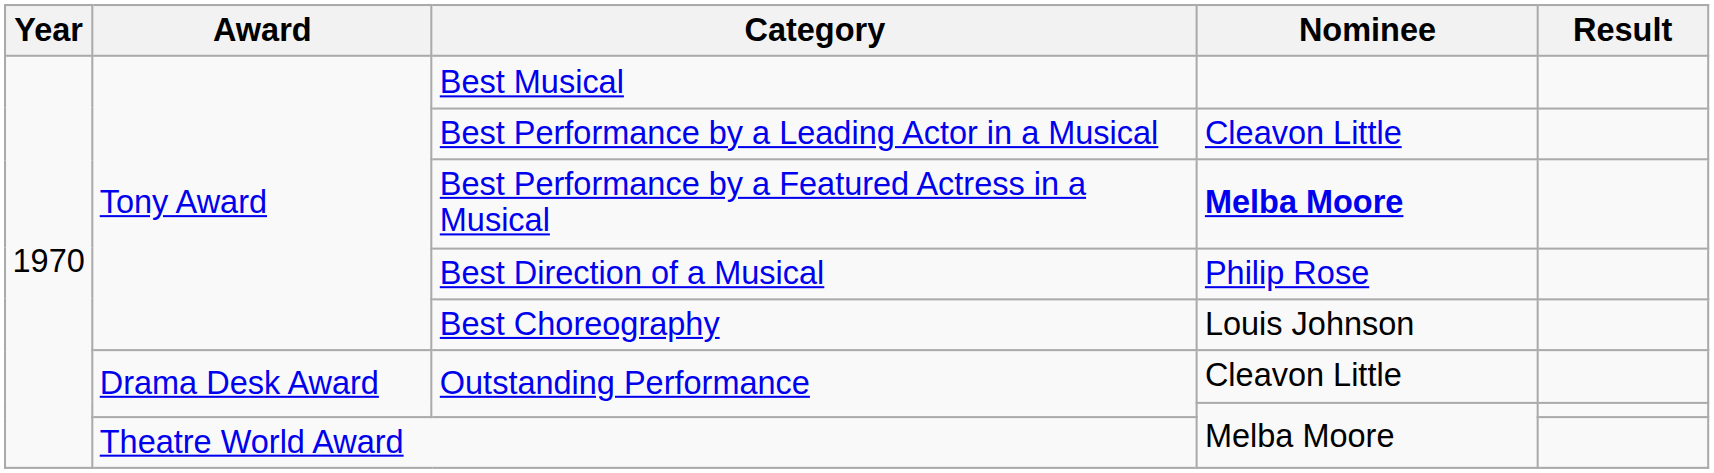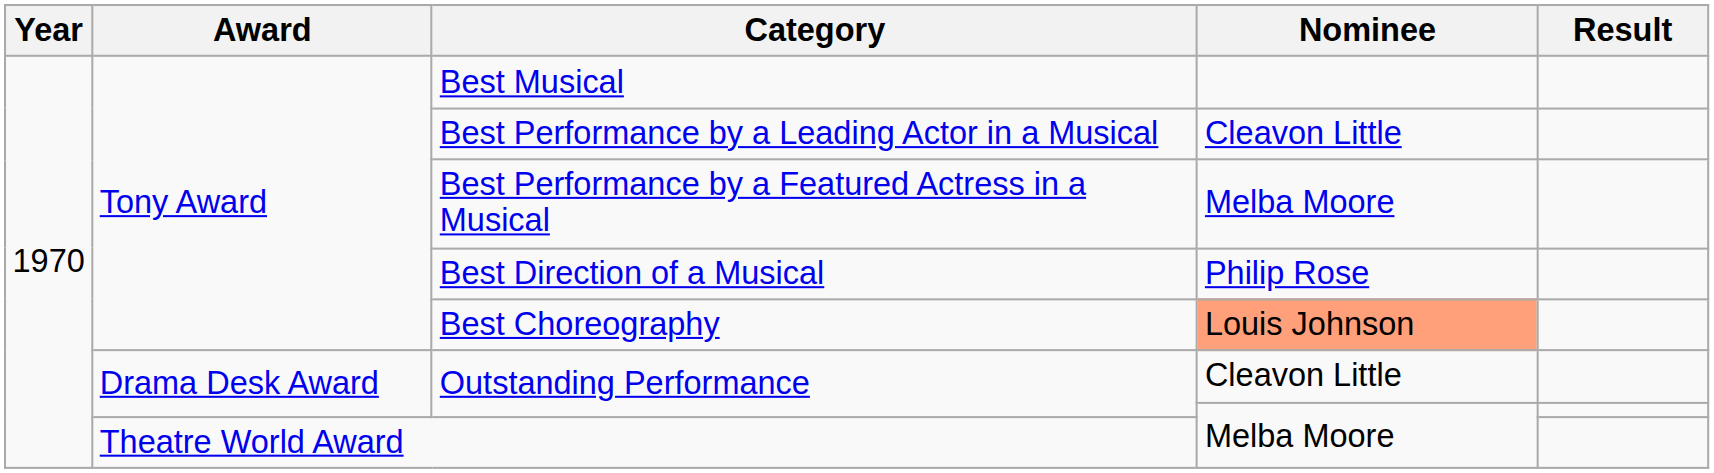(1304, 203) bold -> (1300, 203) normal
(1310, 324) no background -> (1310, 324) lightsalmon background
